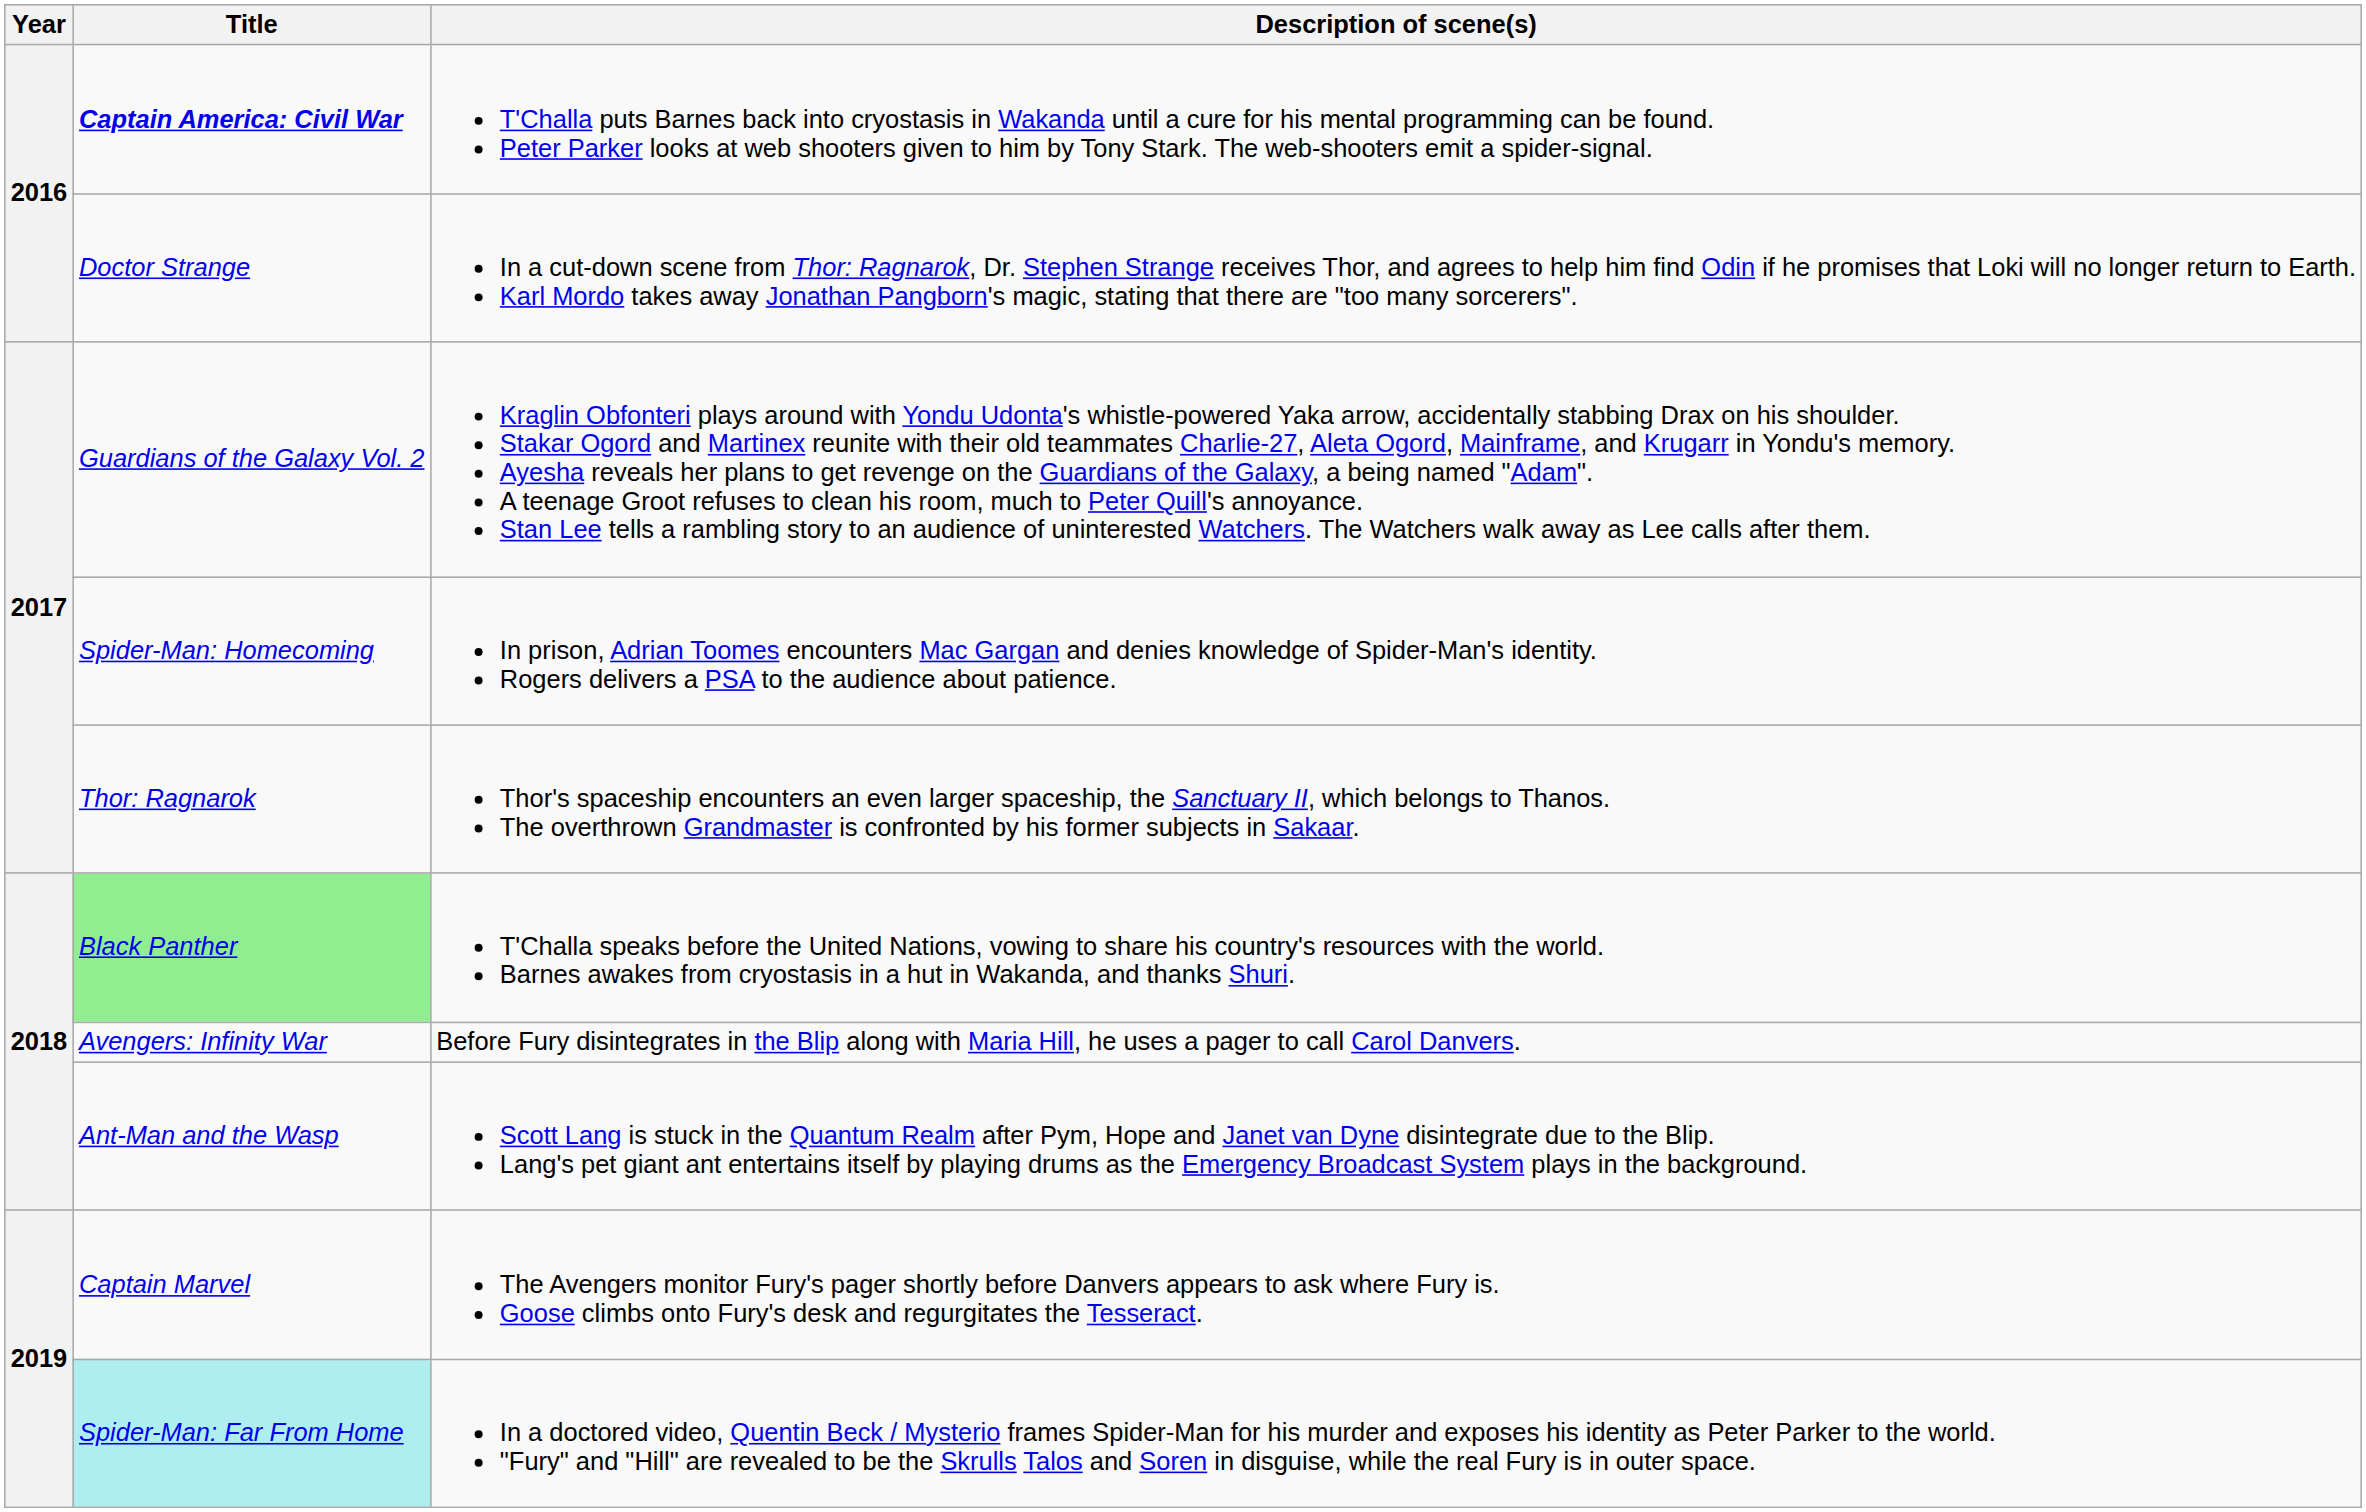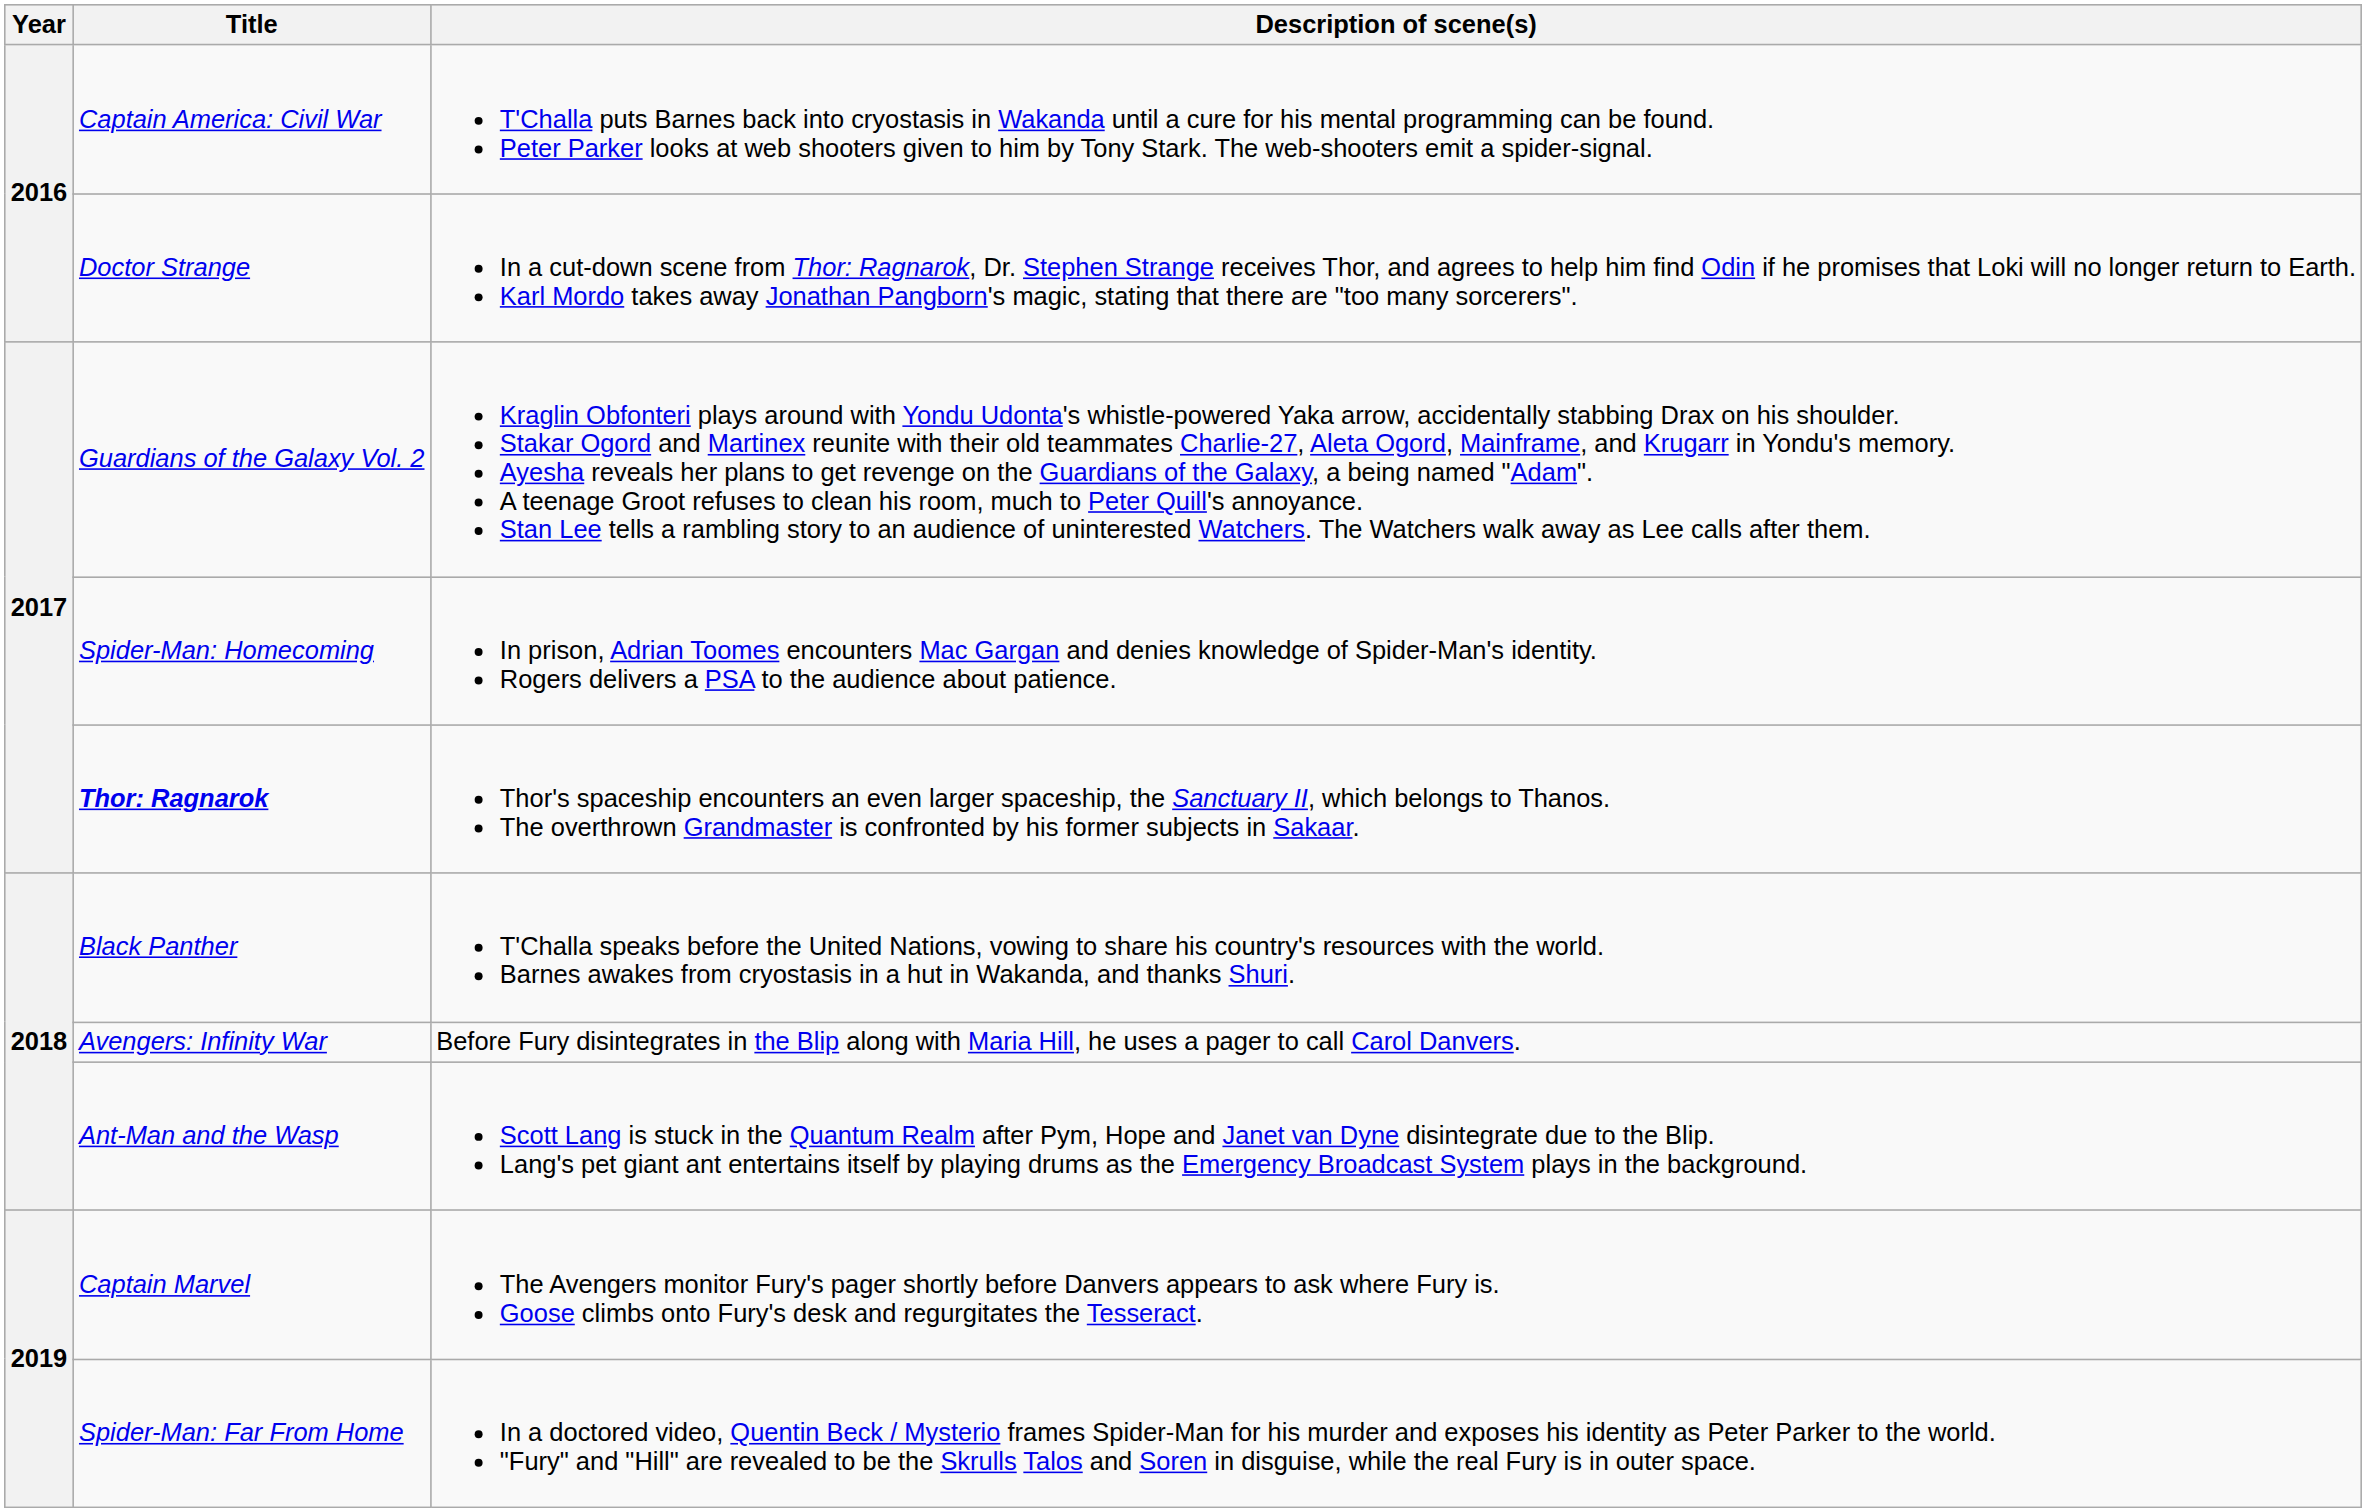(241, 119) bold -> (230, 119) normal
(167, 798) normal -> (174, 798) bold
(158, 947) lightgreen background -> (158, 947) no background
(241, 1433) paleturquoise background -> (241, 1433) no background
